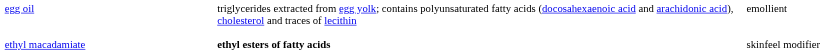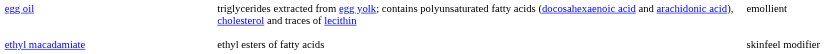(274, 45) bold -> (271, 45) normal
